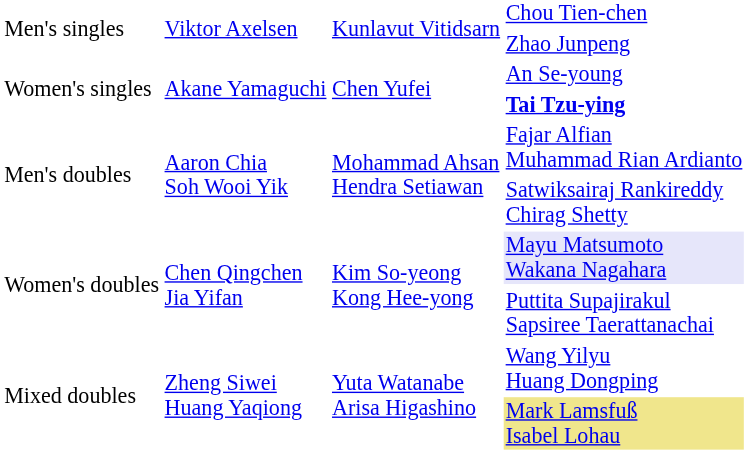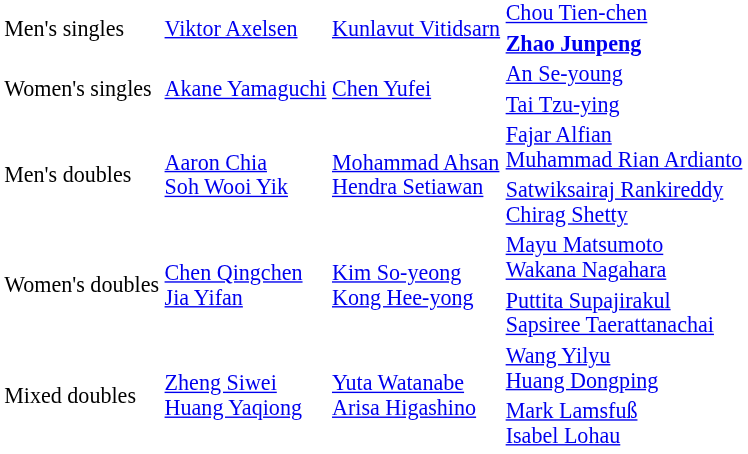(568, 43) normal -> (573, 43) bold
(565, 104) bold -> (563, 104) normal
(586, 257) lavender background -> (586, 257) no background
(572, 423) khaki background -> (572, 423) no background
